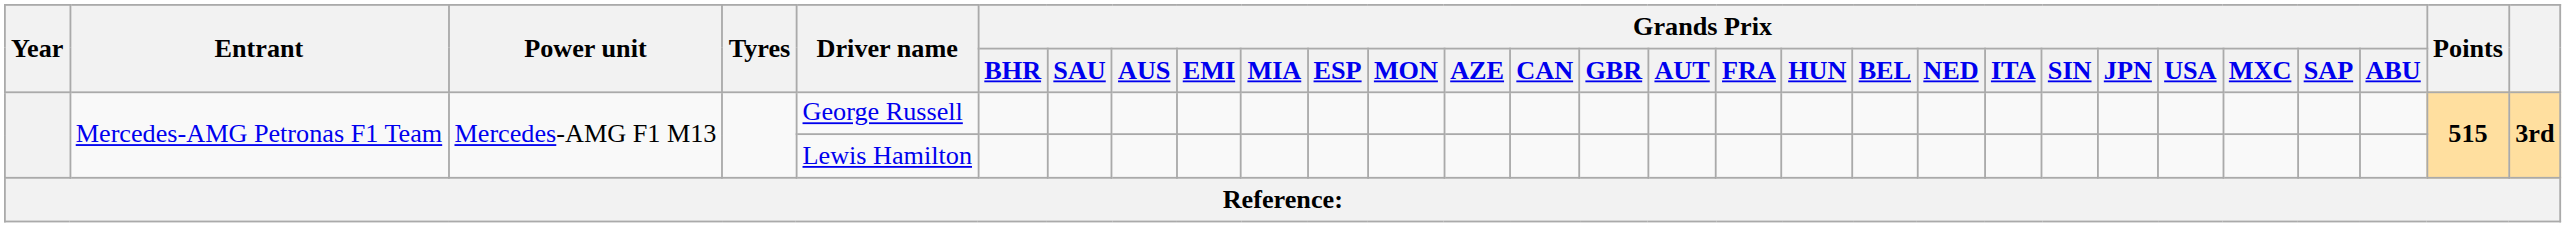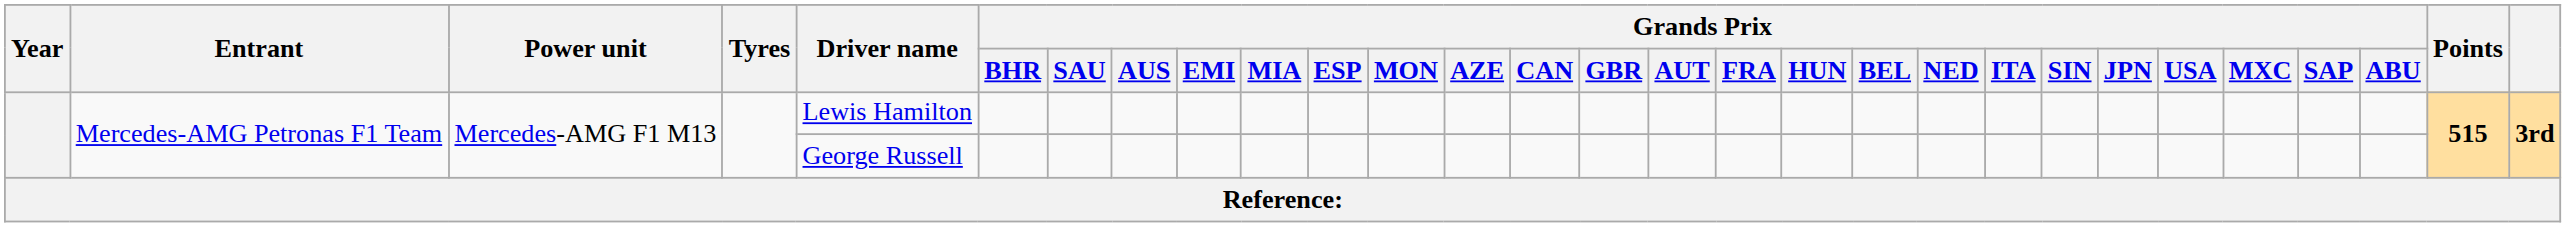(883, 112) George Russell -> (887, 112) Lewis Hamilton
(887, 156) Lewis Hamilton -> (883, 156) George Russell
